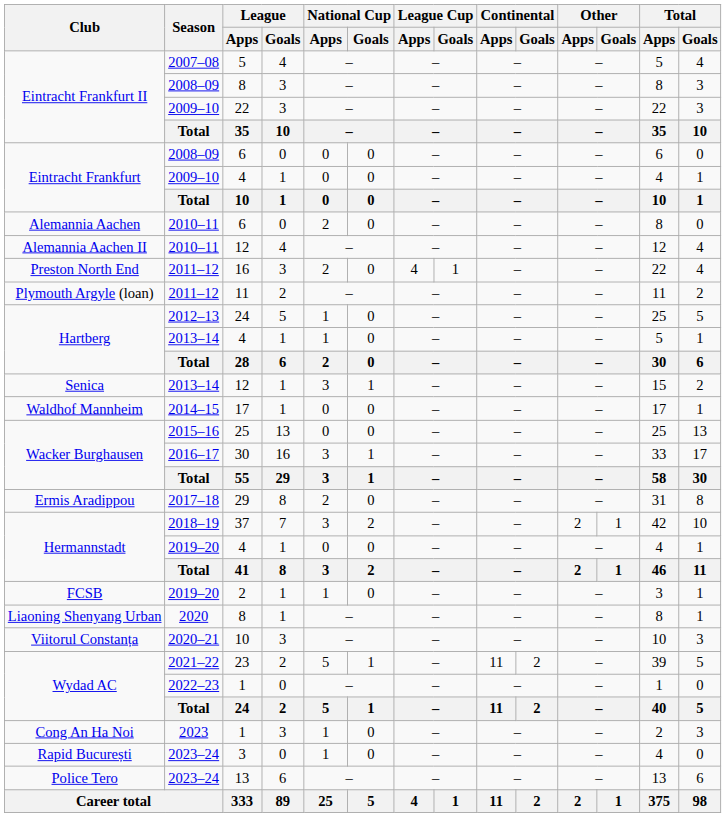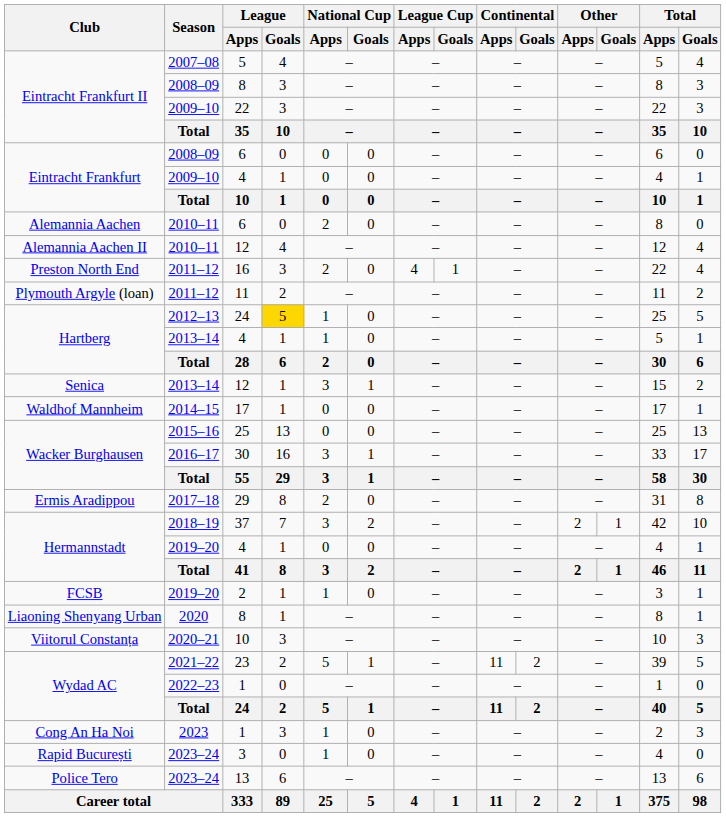(283, 316) no background -> (283, 316) gold background
